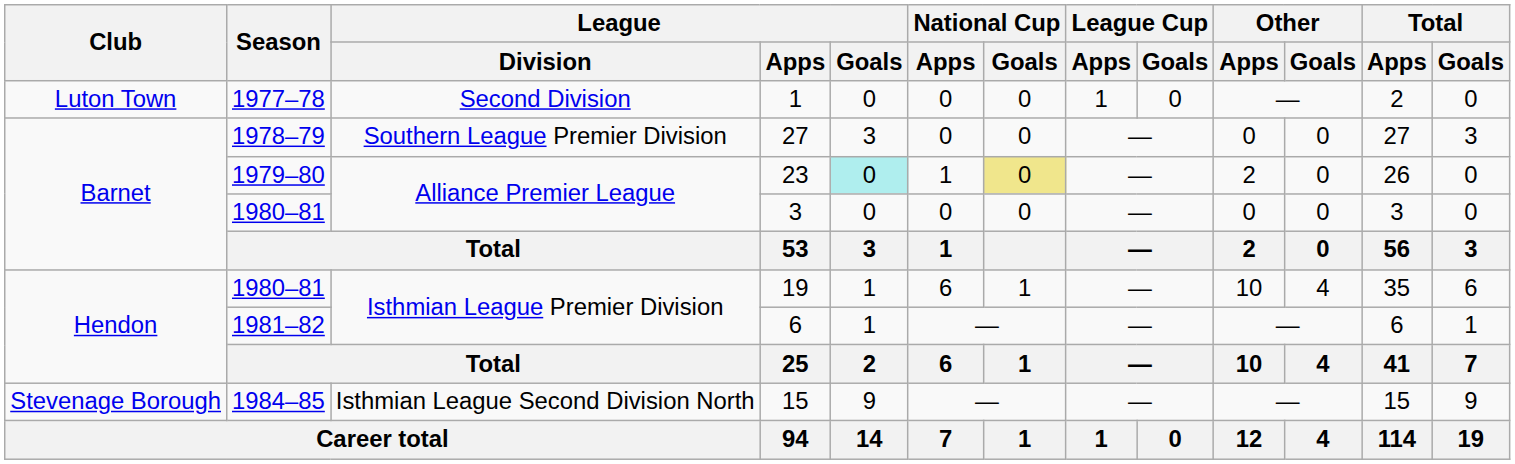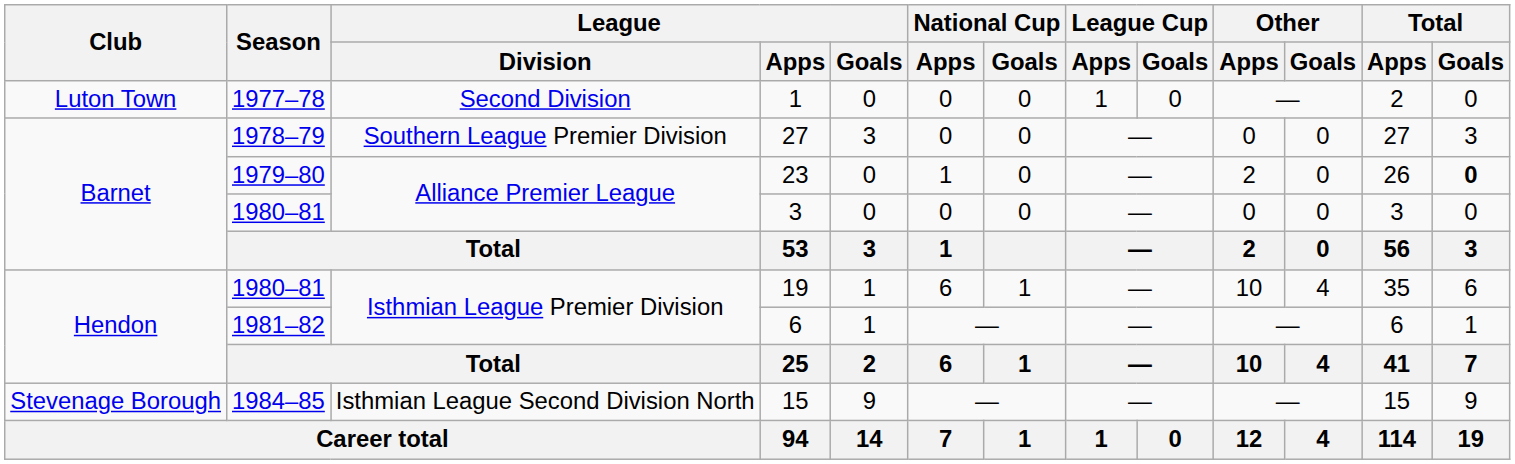(869, 174) paleturquoise background -> (869, 174) no background
(1025, 174) khaki background -> (1025, 174) no background
(1471, 174) normal -> (1471, 174) bold
